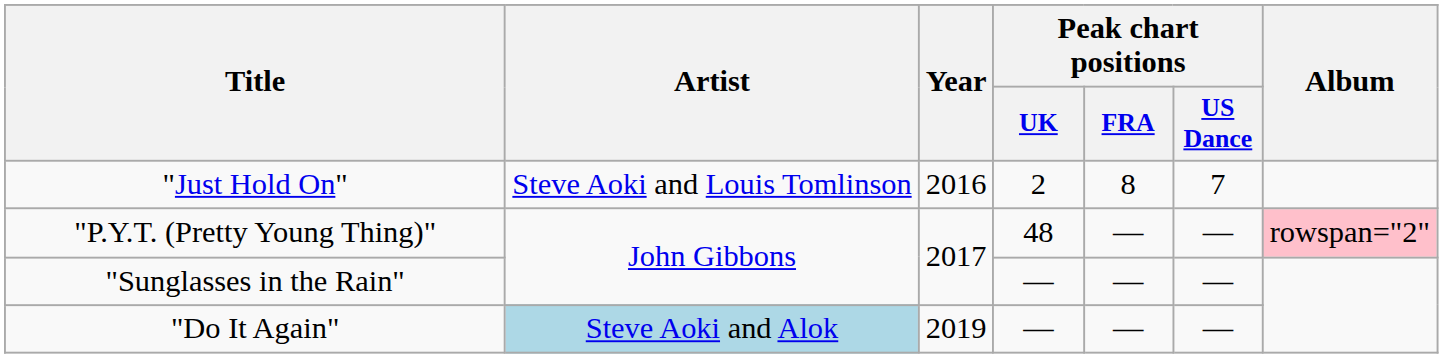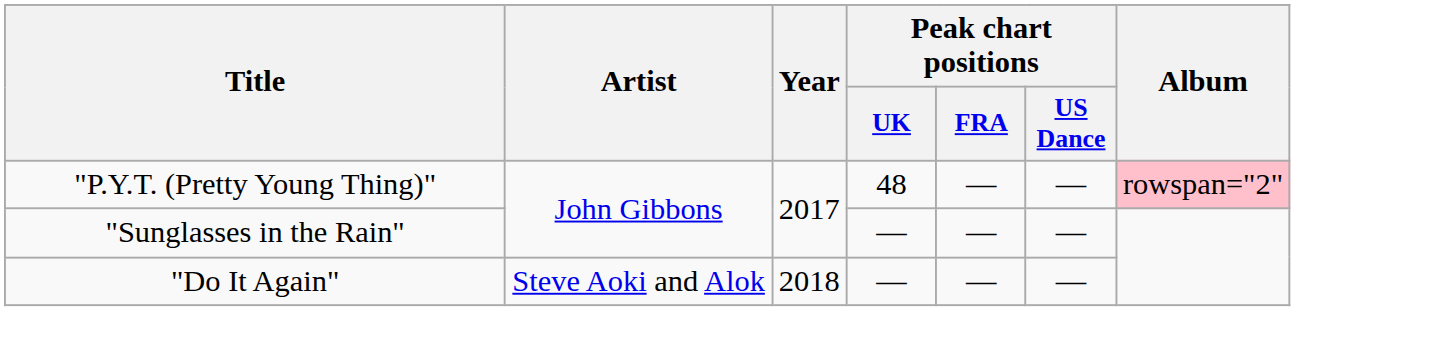- row: (255, 184)
(712, 328) lightblue background -> (639, 280) no background
(956, 328) 2019 -> (809, 280) 2018
